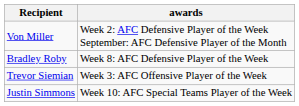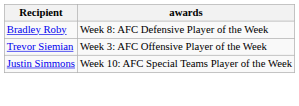- row: (30, 36)
